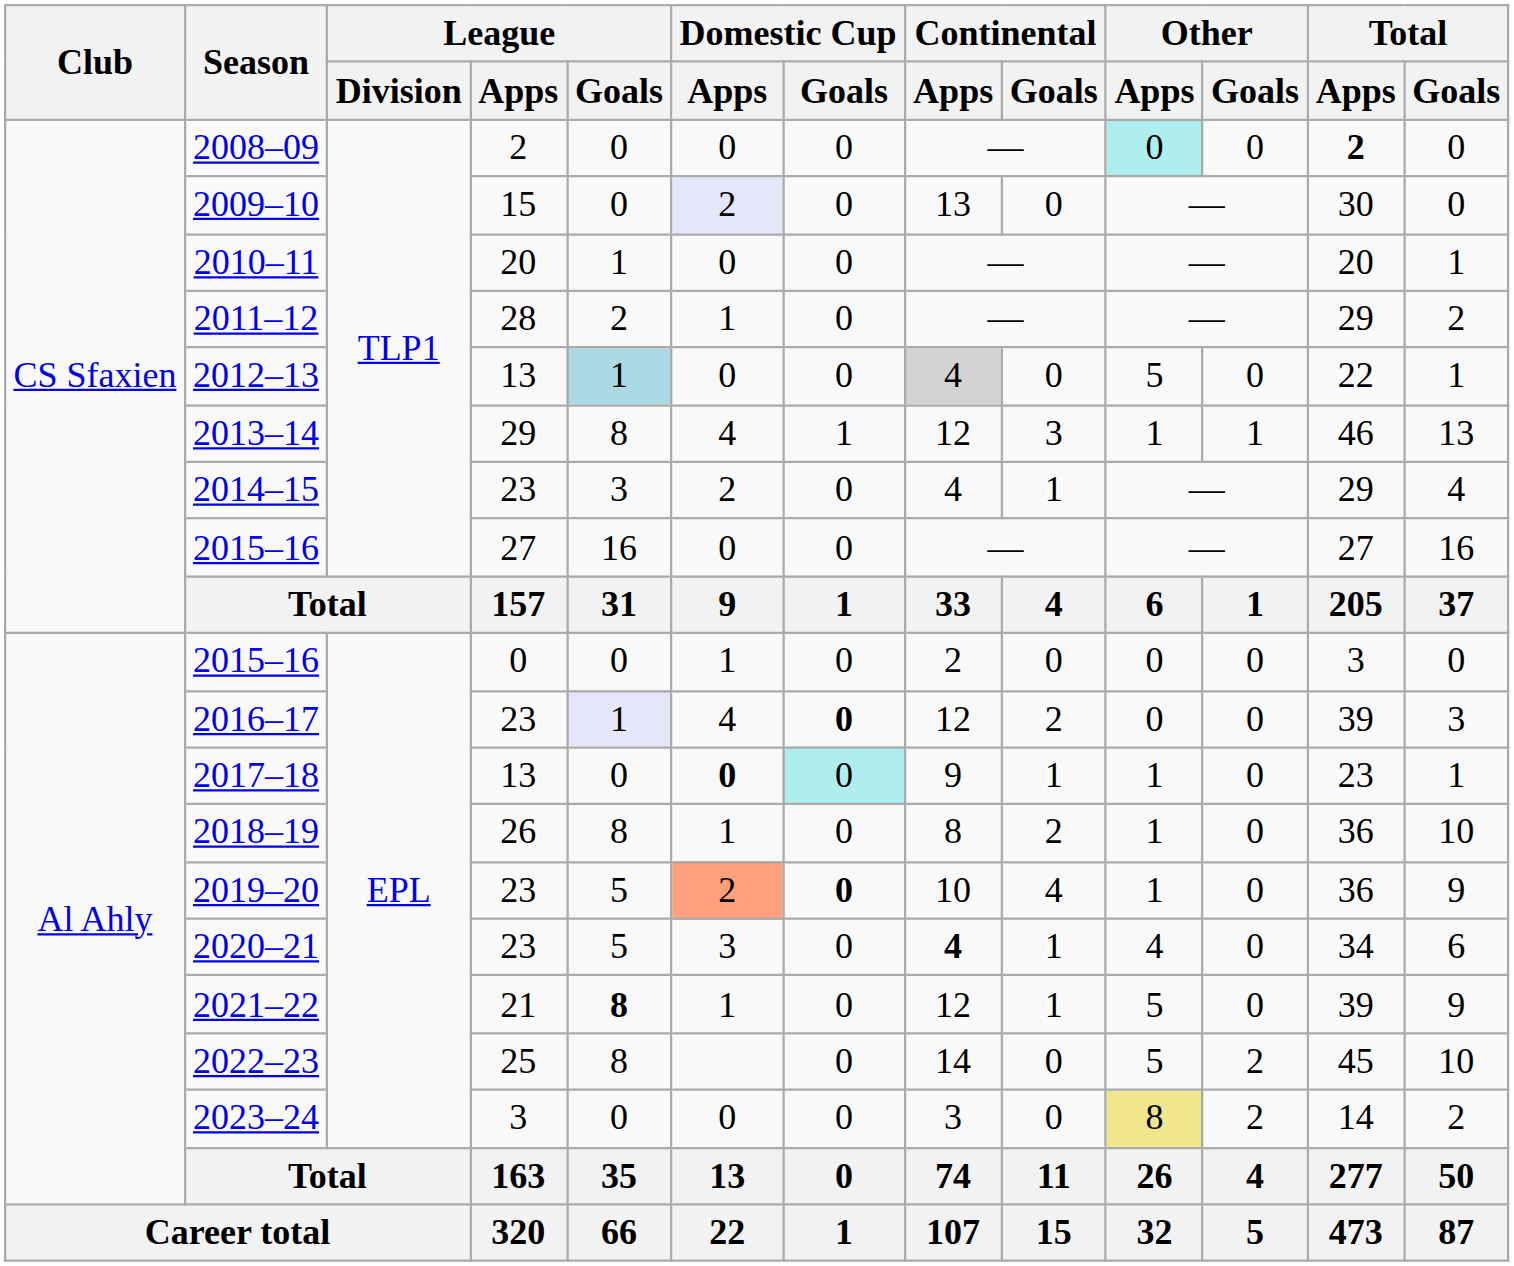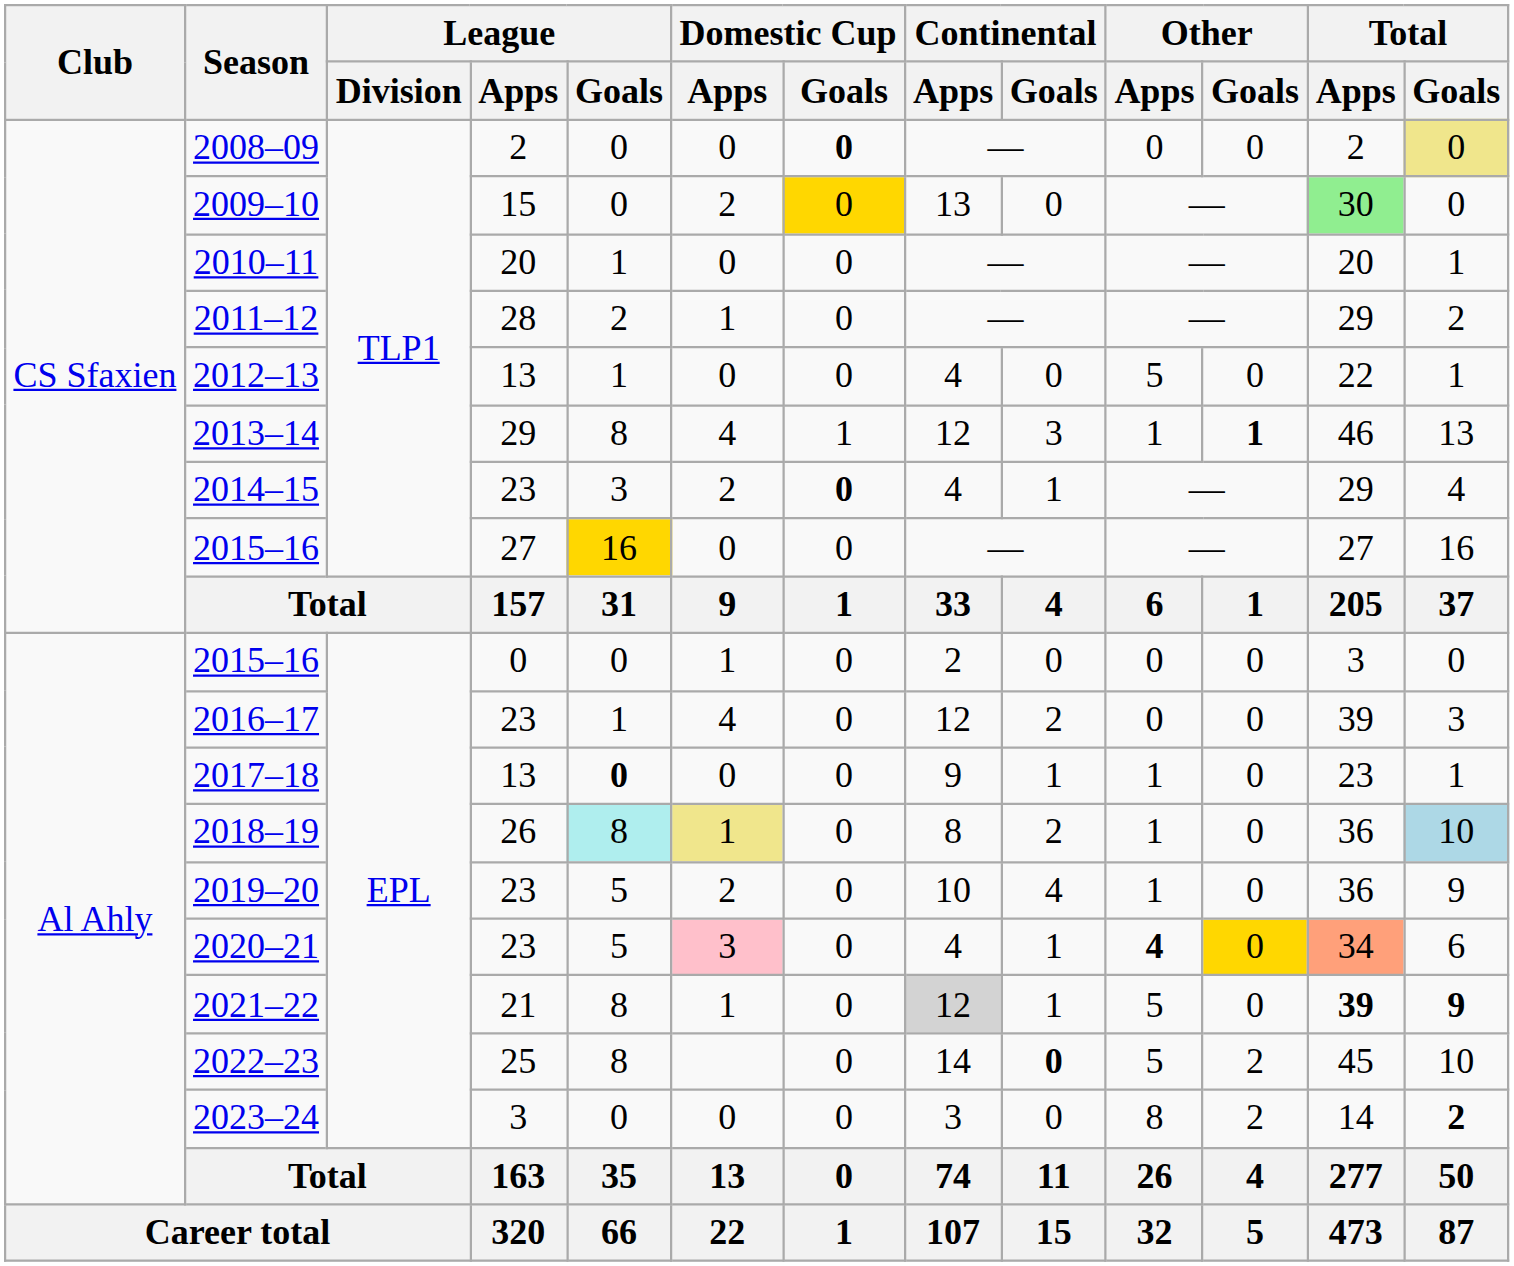(844, 147) normal -> (844, 147) bold
(1154, 147) paleturquoise background -> (1154, 147) no background
(1356, 147) bold -> (1356, 147) normal
(1456, 147) no background -> (1456, 147) khaki background
(727, 204) lavender background -> (727, 204) no background
(844, 204) no background -> (844, 204) gold background
(1356, 204) no background -> (1356, 204) lightgreen background
(619, 375) lightblue background -> (619, 375) no background
(953, 375) lightgrey background -> (953, 375) no background
(1255, 432) normal -> (1255, 432) bold
(844, 489) normal -> (844, 489) bold
(619, 546) no background -> (619, 546) gold background
(619, 718) lavender background -> (619, 718) no background
(844, 718) bold -> (844, 718) normal
(619, 775) normal -> (619, 775) bold
(727, 775) bold -> (727, 775) normal
(844, 775) paleturquoise background -> (844, 775) no background
(619, 832) no background -> (619, 832) paleturquoise background
(727, 832) no background -> (727, 832) khaki background
(1456, 832) no background -> (1456, 832) lightblue background
(727, 889) lightsalmon background -> (727, 889) no background
(844, 889) bold -> (844, 889) normal
(727, 946) no background -> (727, 946) pink background
(953, 946) bold -> (953, 946) normal
(1154, 946) normal -> (1154, 946) bold
(1255, 946) no background -> (1255, 946) gold background
(1356, 946) no background -> (1356, 946) lightsalmon background
(619, 1003) bold -> (619, 1003) normal
(953, 1003) no background -> (953, 1003) lightgrey background
(1356, 1003) normal -> (1356, 1003) bold
(1456, 1003) normal -> (1456, 1003) bold
(1054, 1060) normal -> (1054, 1060) bold
(1154, 1117) khaki background -> (1154, 1117) no background
(1456, 1117) normal -> (1456, 1117) bold
